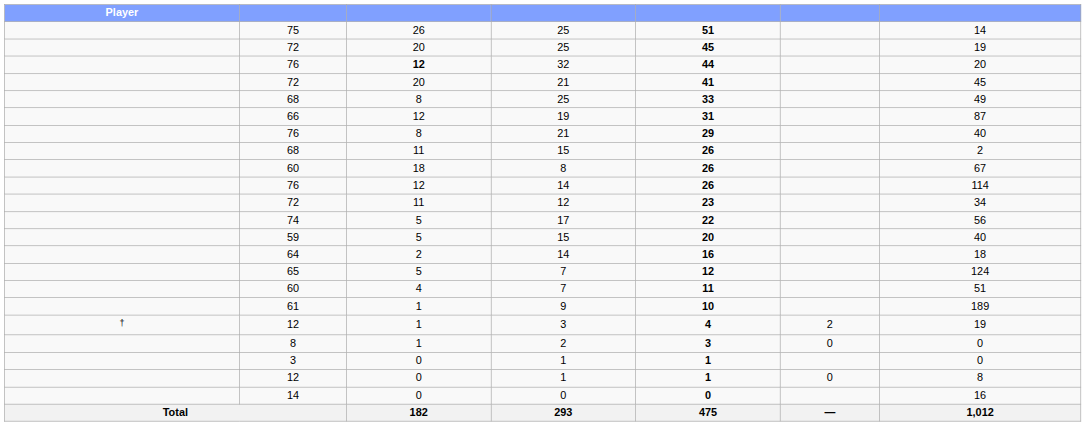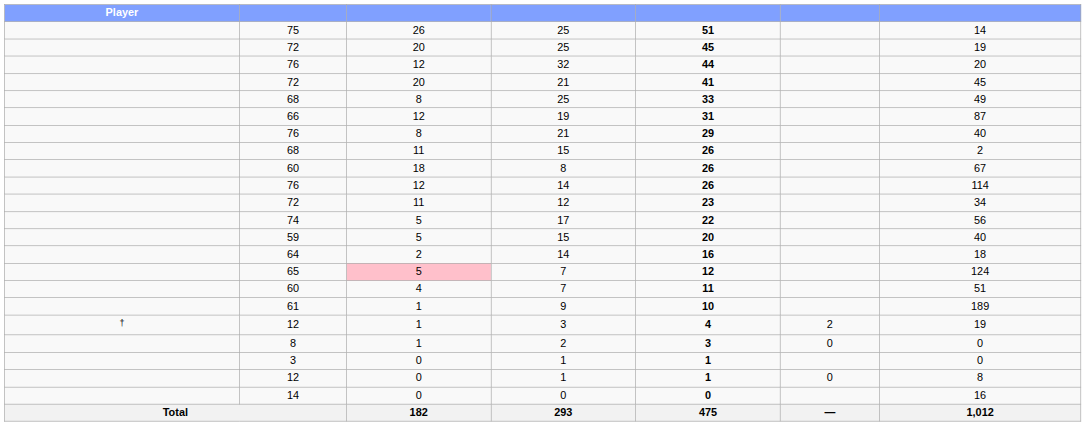(419, 64) bold -> (419, 64) normal
(419, 271) no background -> (419, 271) pink background
